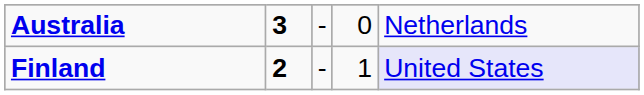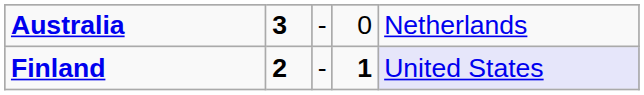(365, 67) normal -> (365, 67) bold
